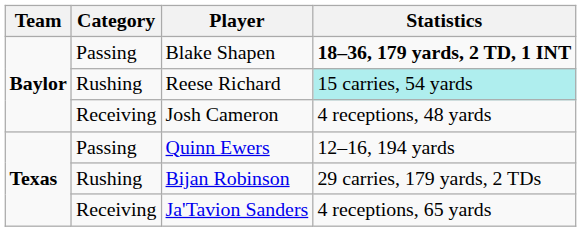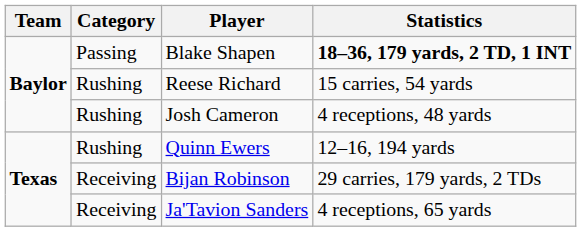(395, 84) paleturquoise background -> (395, 84) no background
(116, 115) Receiving -> (109, 115) Rushing
(106, 146) Passing -> (109, 146) Rushing
(109, 178) Rushing -> (116, 178) Receiving
